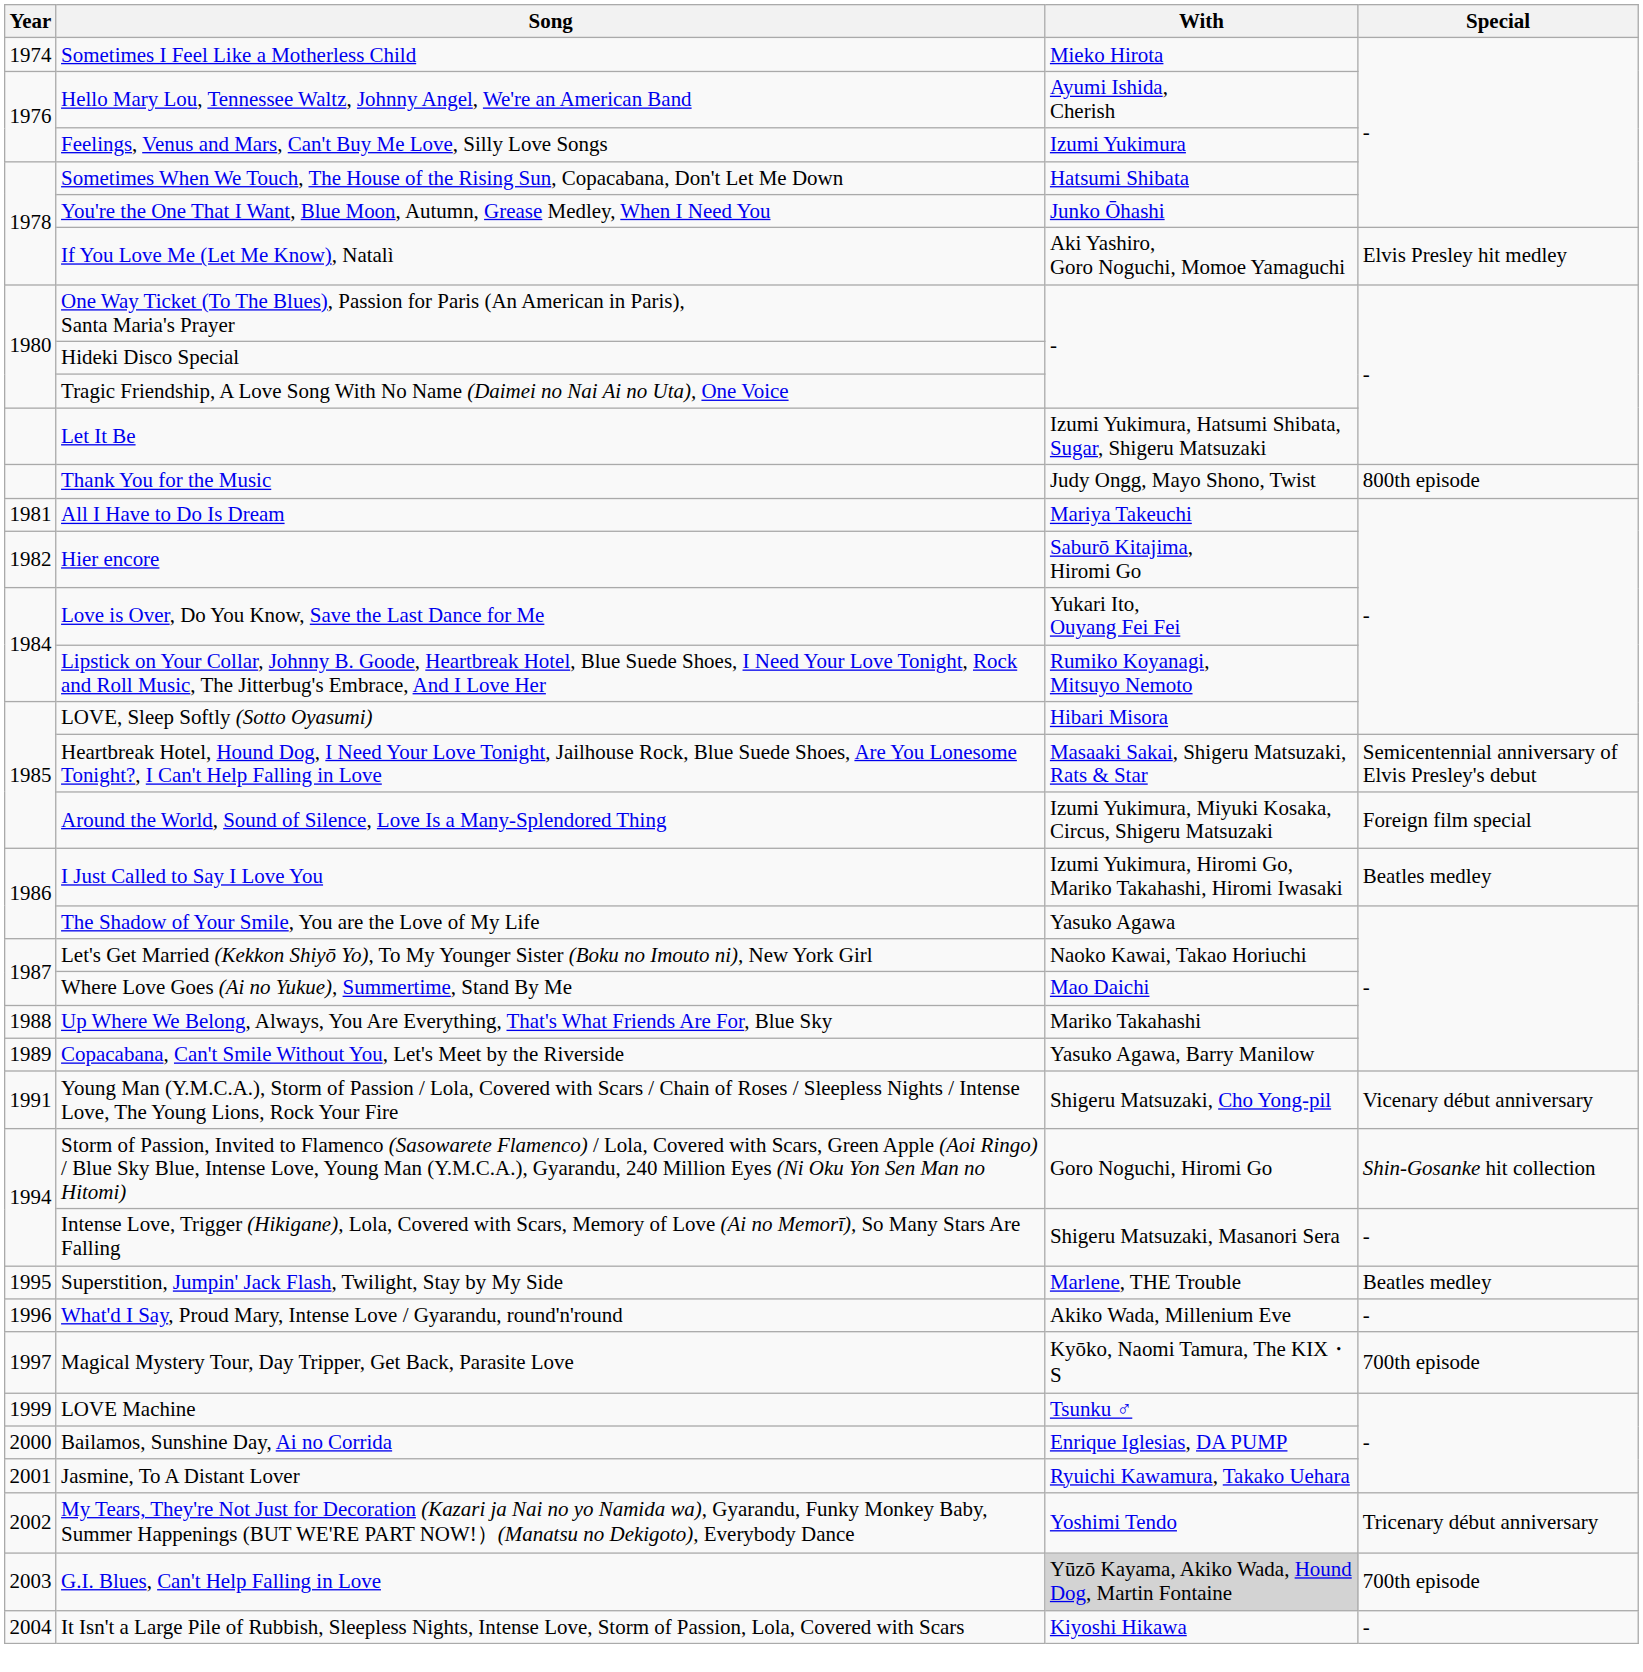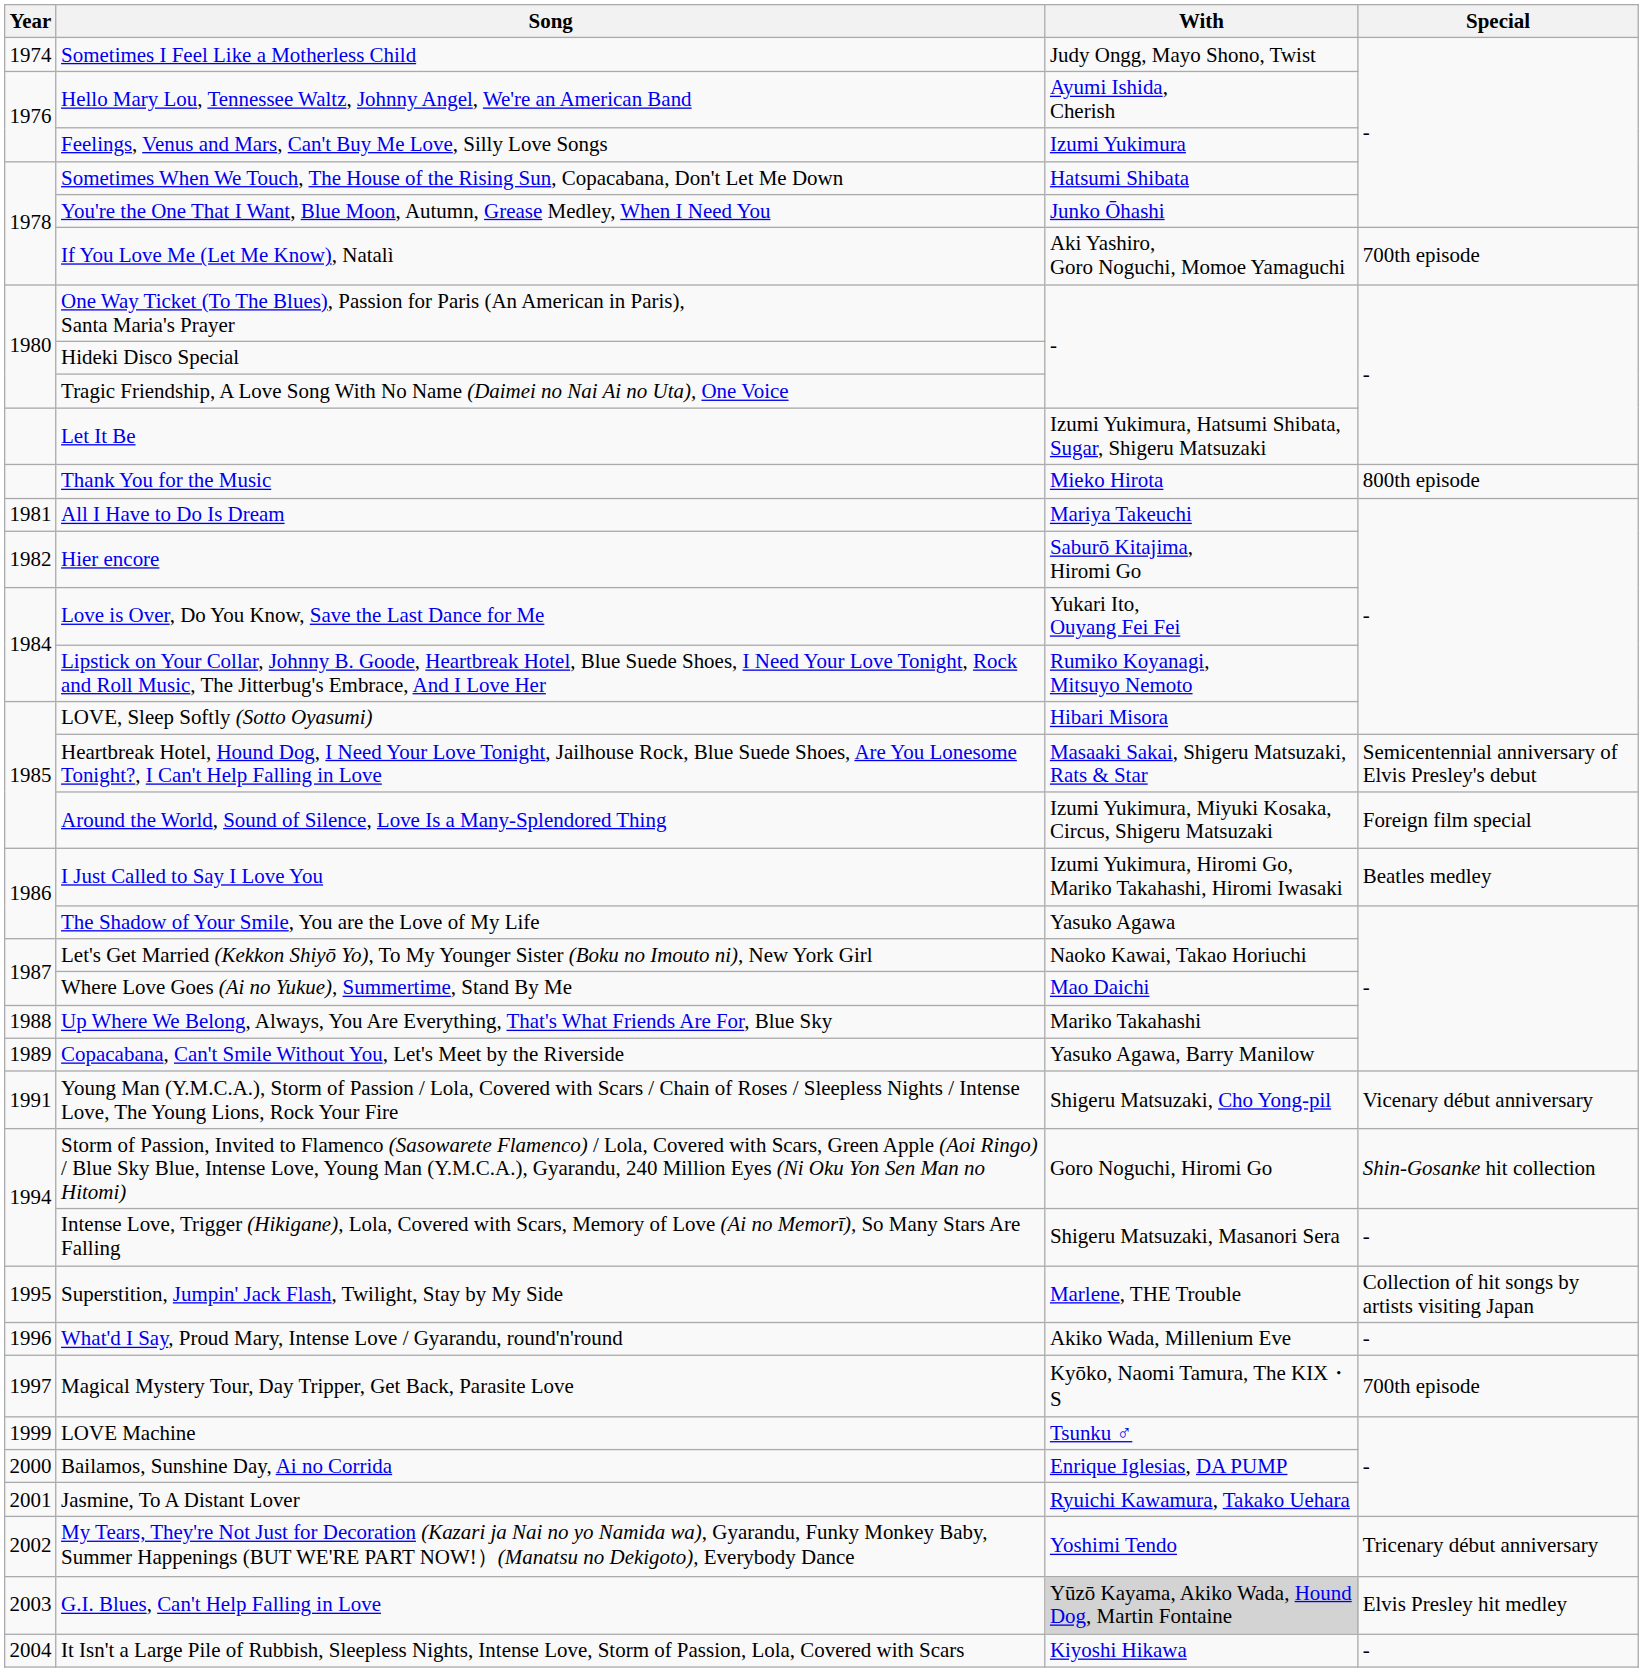(1107, 54) Mieko Hirota -> (1183, 54) Judy Ongg, Mayo Shono, Twist
(1465, 255) Elvis Presley hit medley -> (1421, 255) 700th episode
(1183, 481) Judy Ongg, Mayo Shono, Twist -> (1107, 481) Mieko Hirota
(1427, 1281) Beatles medley -> (1471, 1293) Collection of hit songs by artists visiting Japan
(1421, 1581) 700th episode -> (1465, 1605) Elvis Presley hit medley
